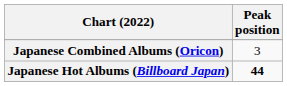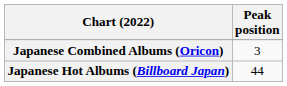(257, 71) bold -> (257, 71) normal
